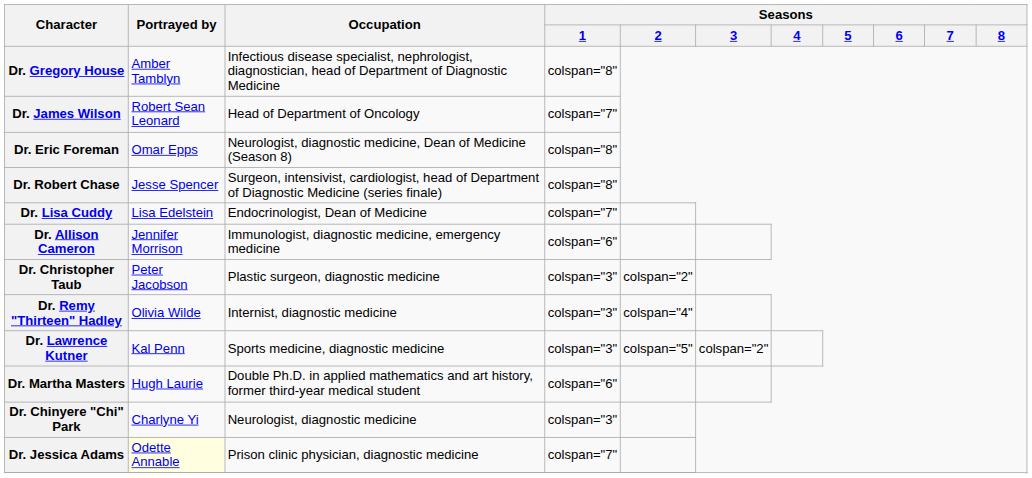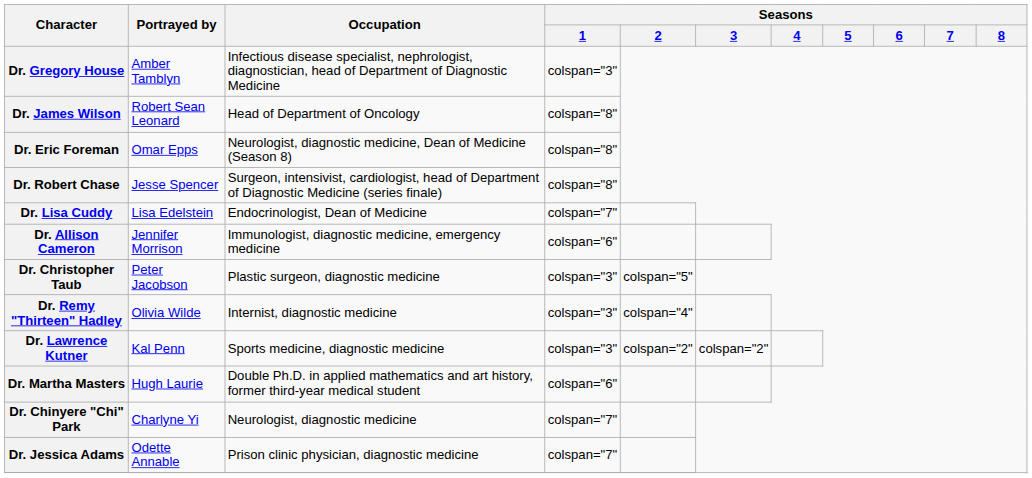(582, 71) colspan="8" -> (582, 71) colspan="3"
(582, 114) colspan="7" -> (582, 114) colspan="8"
(658, 277) colspan="2" -> (658, 277) colspan="5"
(658, 348) colspan="5" -> (658, 348) colspan="2"
(582, 419) colspan="3" -> (582, 419) colspan="7"
(156, 455) lightyellow background -> (156, 455) no background
